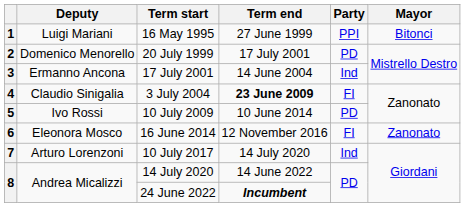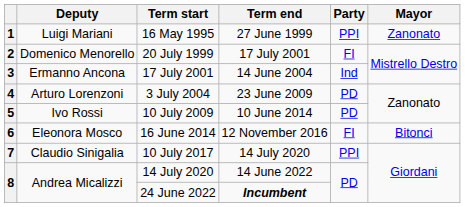(414, 34) Bitonci -> (414, 34) Zanonato
(349, 53) PD -> (349, 53) FI
(77, 93) Claudio Sinigalia -> (77, 93) Arturo Lorenzoni
(275, 93) bold -> (275, 93) normal
(349, 93) FI -> (349, 93) PD
(414, 133) Zanonato -> (414, 133) Bitonci
(77, 152) Arturo Lorenzoni -> (77, 152) Claudio Sinigalia
(349, 152) Ind -> (349, 152) PPI
